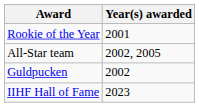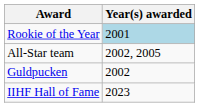(118, 33) no background -> (118, 33) lightblue background
